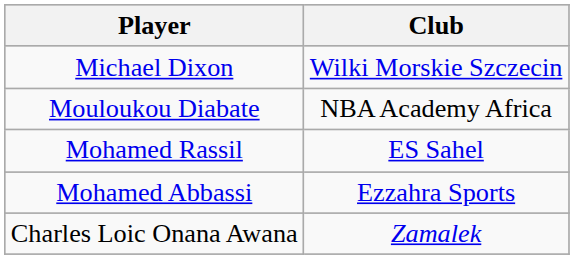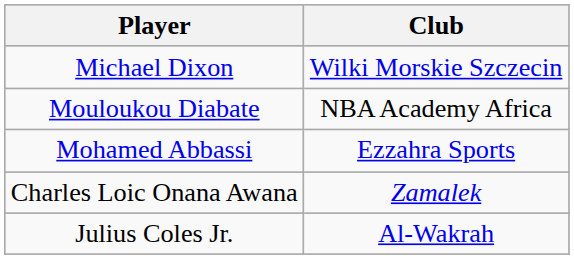- row: (154, 150)
+ row: (154, 233)
